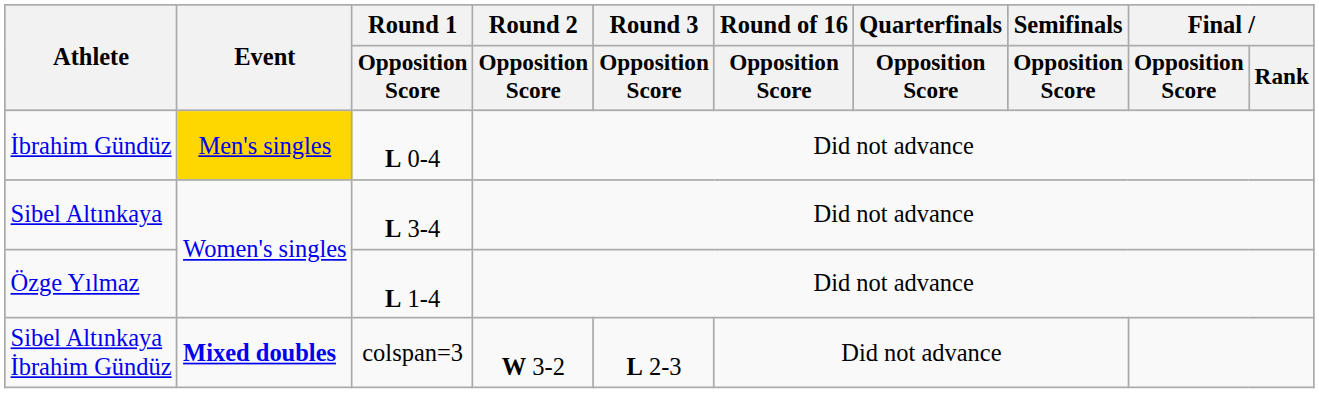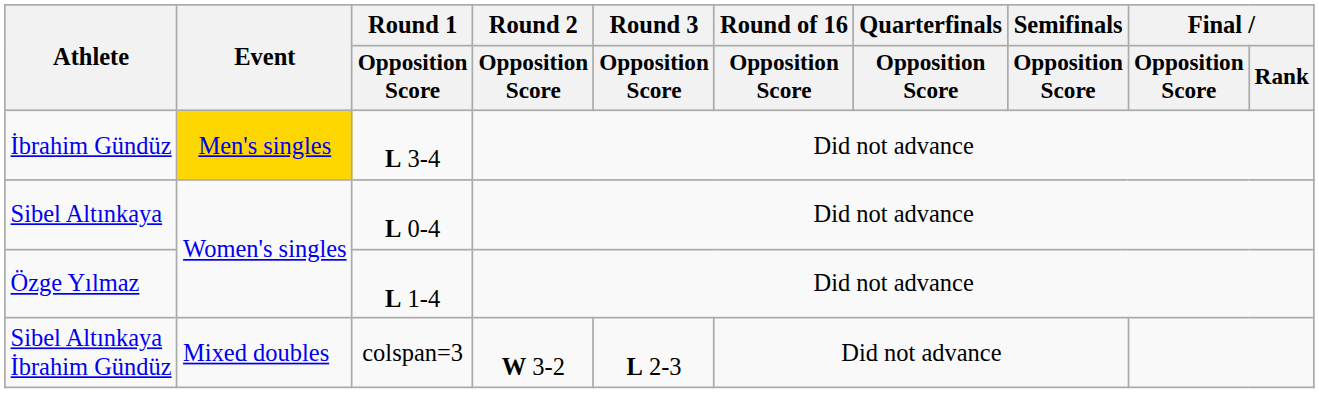(413, 159) L 0-4 -> (413, 159) L 3-4
(413, 229) L 3-4 -> (413, 229) L 0-4
(260, 353) bold -> (256, 353) normal
